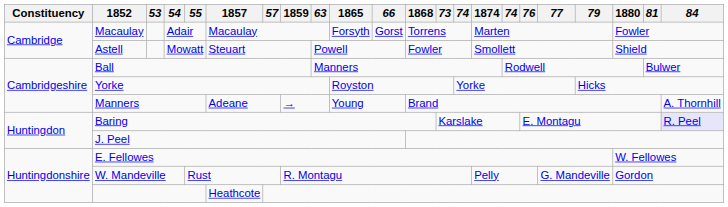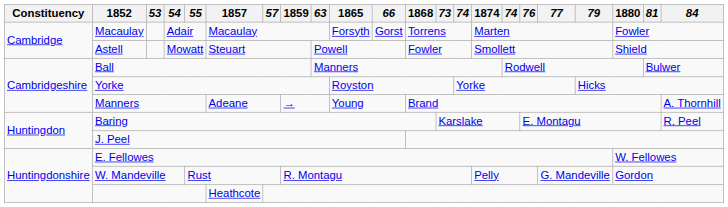(682, 121) lavender background -> (682, 121) no background
